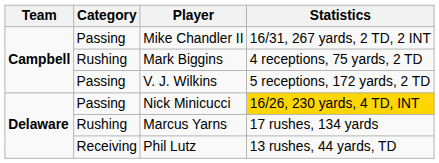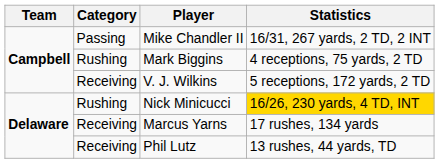(101, 81) Passing -> (107, 81) Receiving
(101, 103) Passing -> (102, 103) Rushing
(102, 125) Rushing -> (107, 125) Receiving
